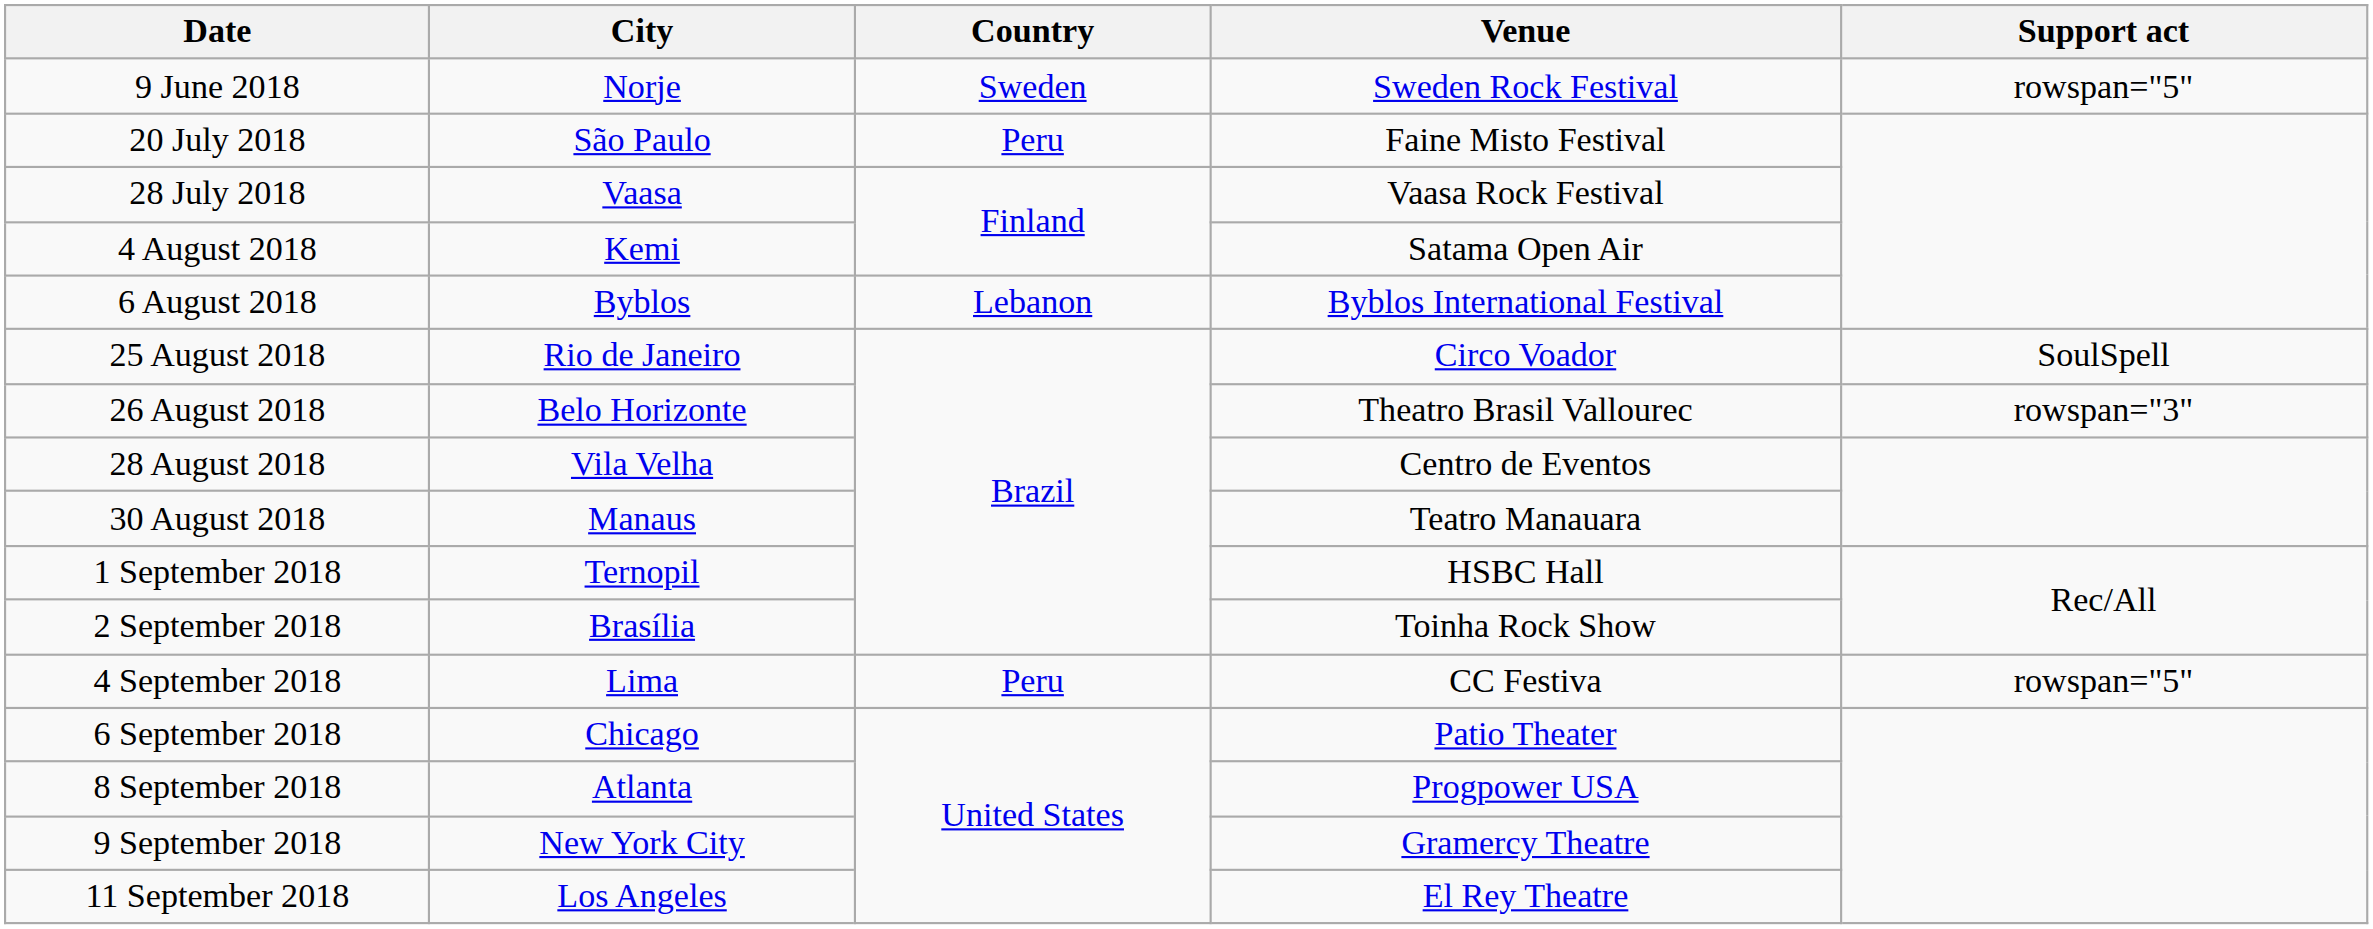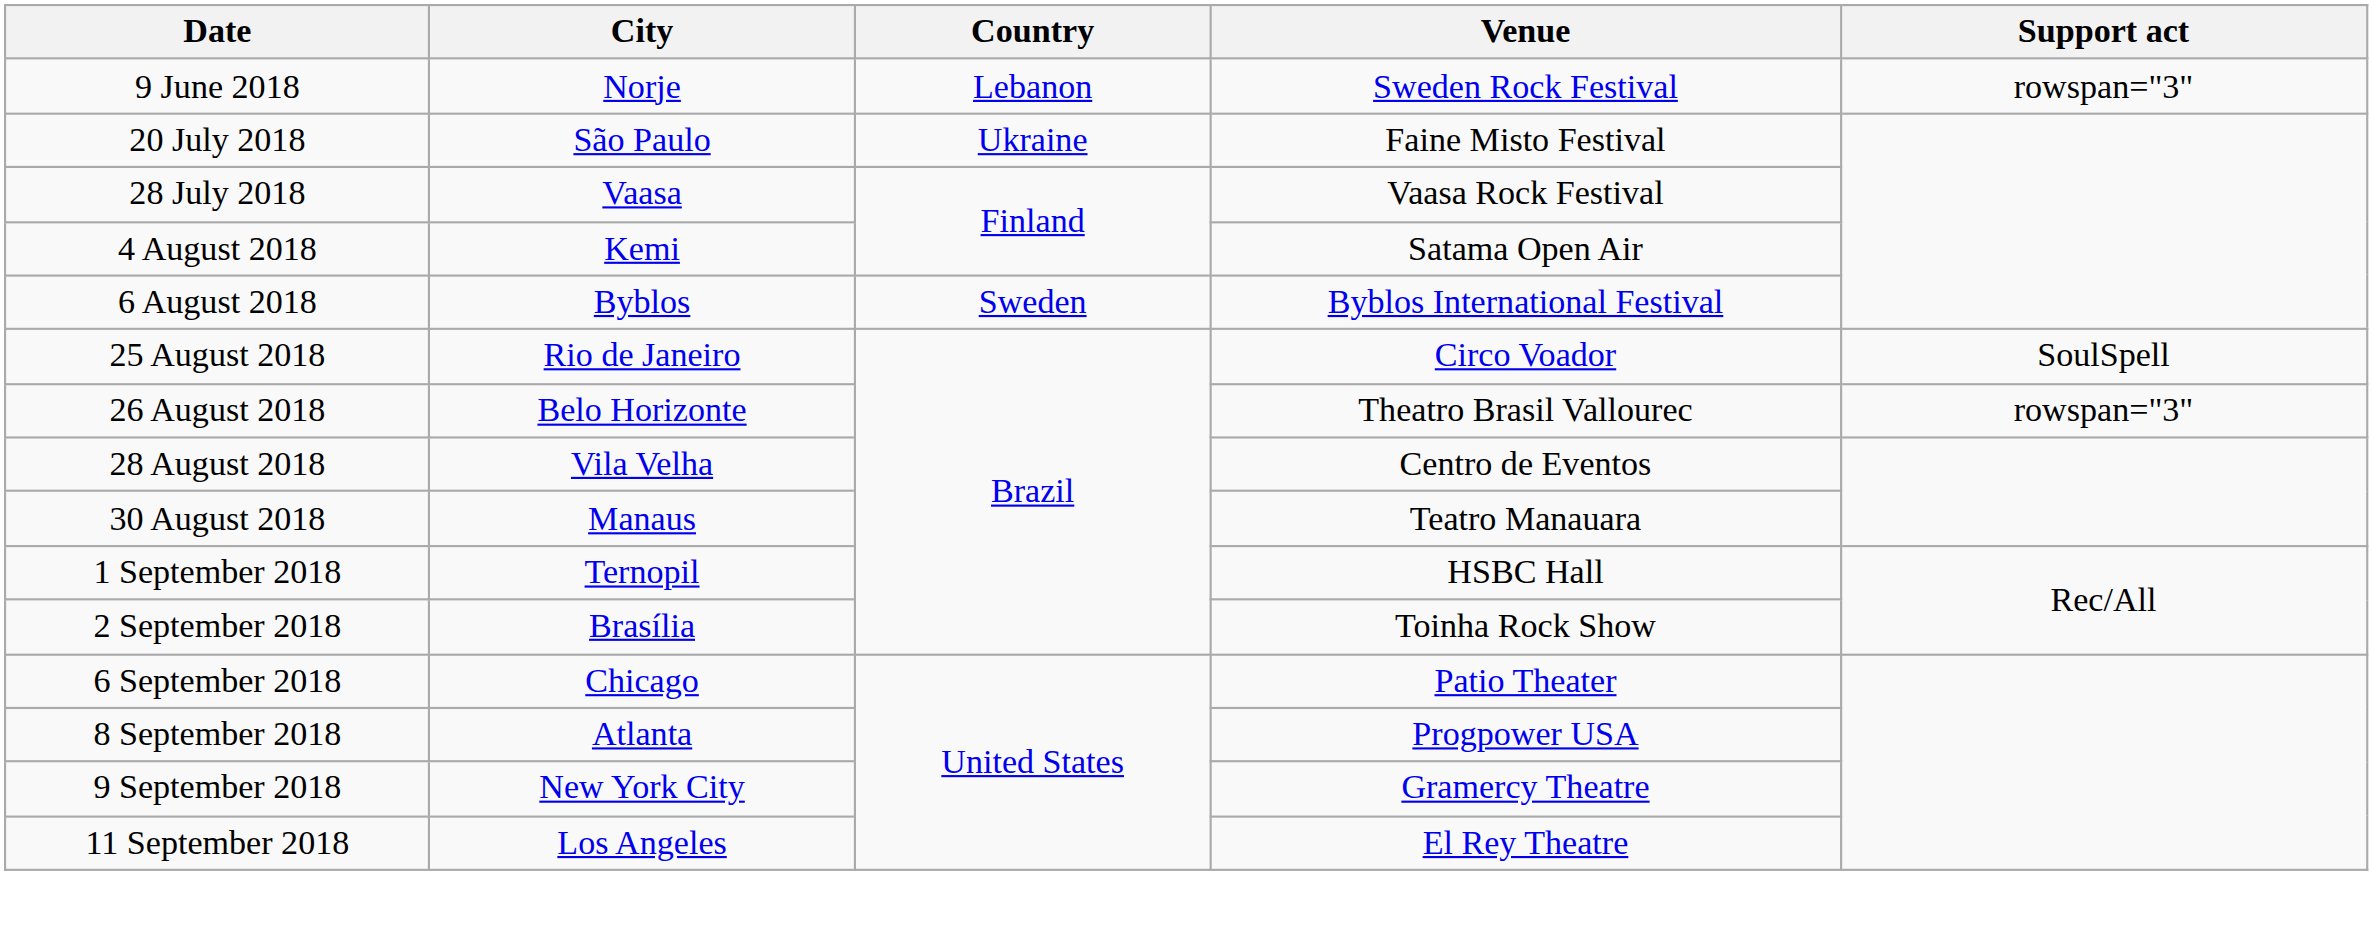(1033, 85) Sweden -> (1033, 85) Lebanon
(2103, 85) rowspan="5" -> (2103, 85) rowspan="3"
(1033, 139) Peru -> (1033, 139) Ukraine
(1033, 301) Lebanon -> (1033, 301) Sweden
- row: (217, 680)
